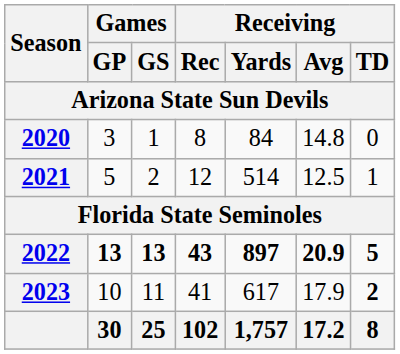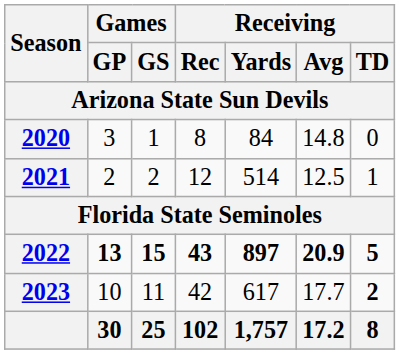(109, 176) 5 -> (109, 176) 2
(153, 253) 13 -> (153, 253) 15
(200, 291) 41 -> (200, 291) 42
(323, 291) 17.9 -> (323, 291) 17.7
